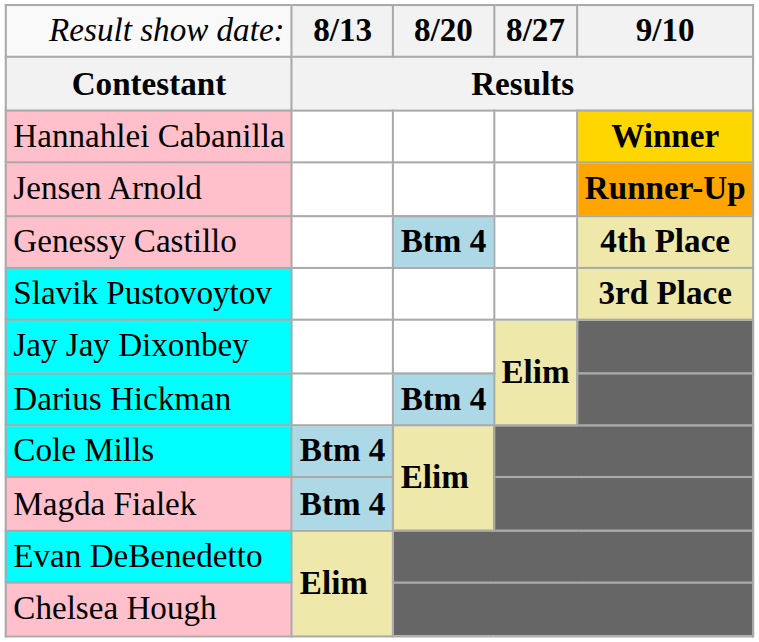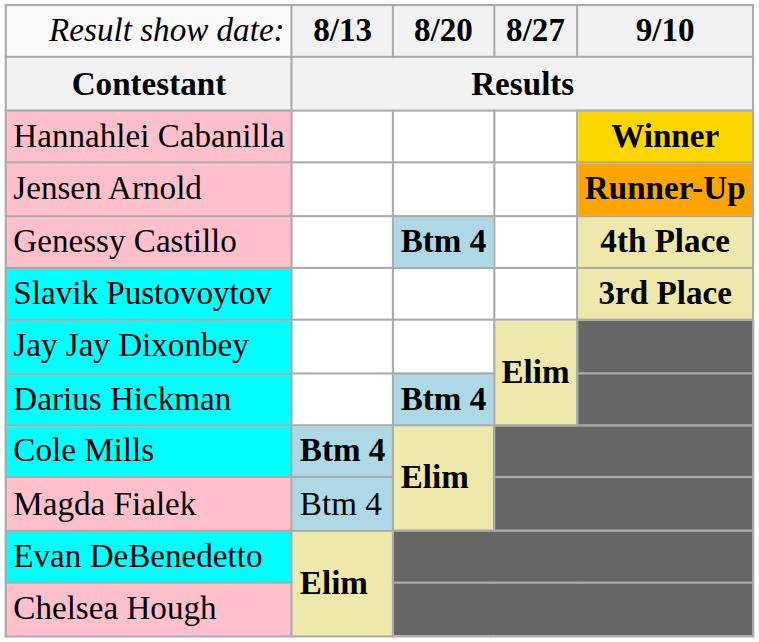(343, 503) bold -> (341, 503) normal
